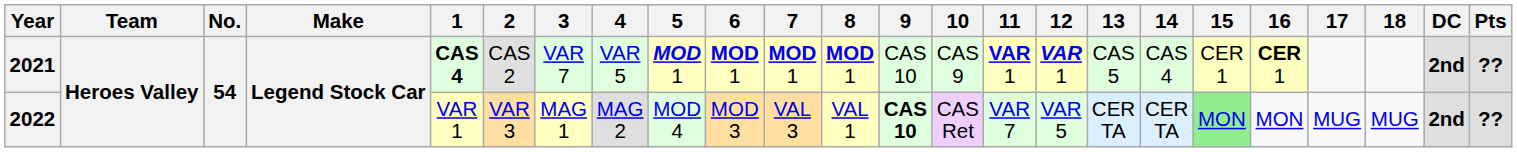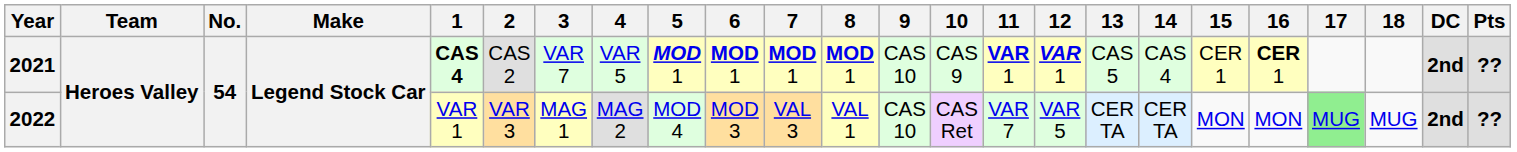(905, 119) bold -> (905, 119) normal
(1222, 119) lightgreen background -> (1221, 119) no background
(1337, 119) no background -> (1336, 119) lightgreen background
